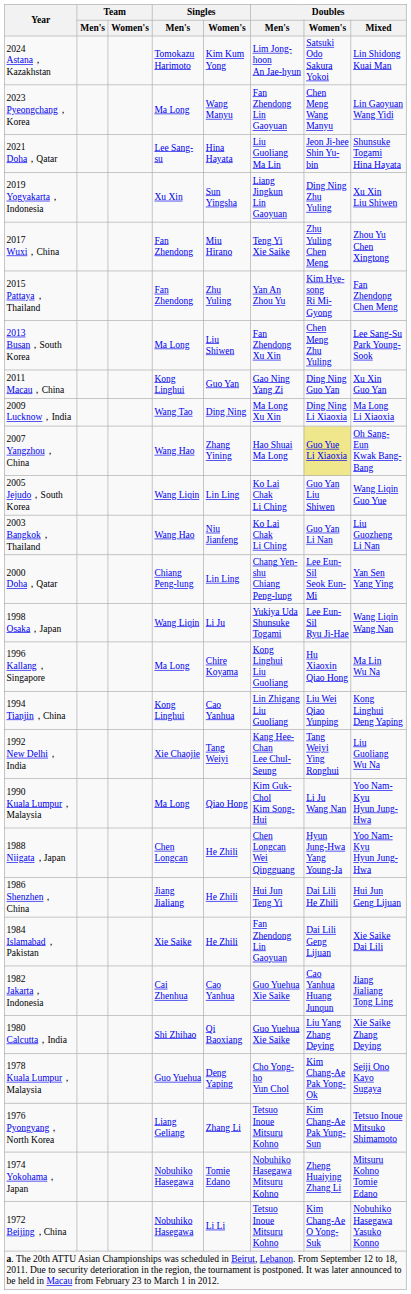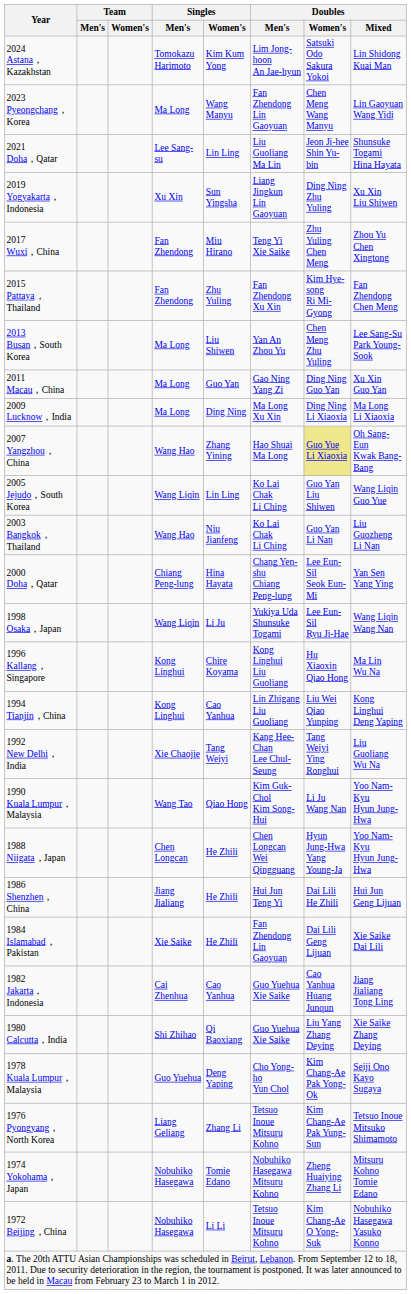(219, 153) Hina Hayata -> (223, 153) Lin Ling
(269, 296) Yan An Zhou Yu -> (272, 296) Fan Zhendong Xu Xin
(272, 345) Fan Zhendong Xu Xin -> (269, 345) Yan An Zhou Yu
(169, 384) Kong Linghui -> (172, 384) Ma Long
(174, 412) Wang Tao -> (172, 412) Ma Long
(223, 579) Lin Ling -> (219, 579) Hina Hayata
(172, 667) Ma Long -> (169, 667) Kong Linghui
(172, 803) Ma Long -> (174, 803) Wang Tao
